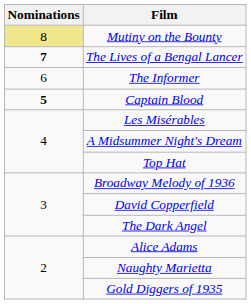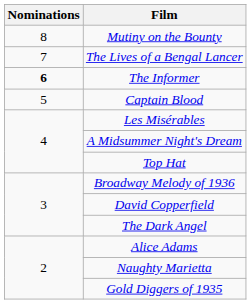(44, 36) khaki background -> (44, 36) no background
(44, 57) bold -> (44, 57) normal
(44, 78) normal -> (44, 78) bold
(44, 99) bold -> (44, 99) normal
